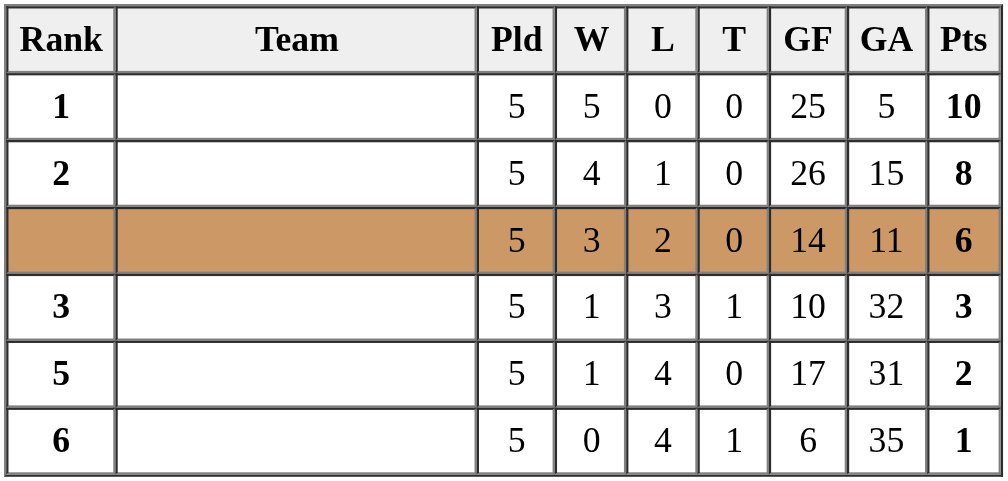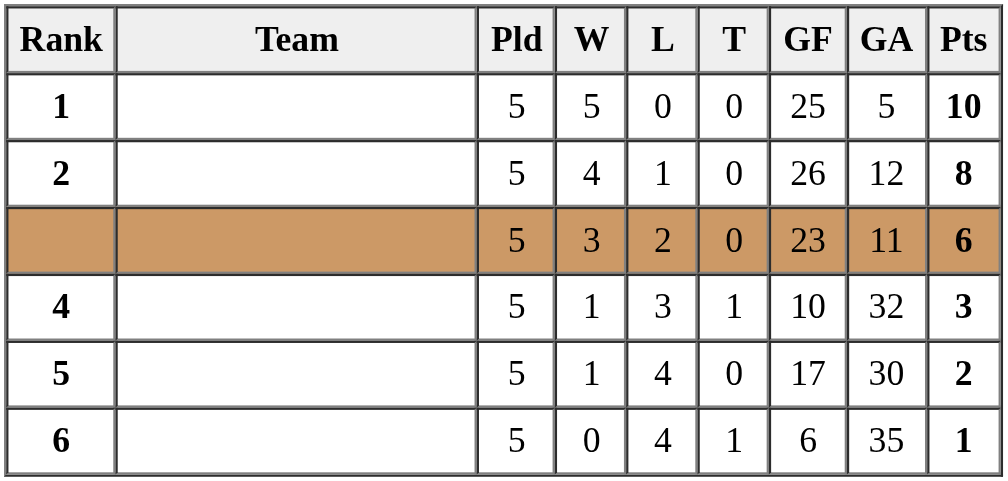(886, 172) 15 -> (886, 172) 12
(808, 239) 14 -> (808, 239) 23
(61, 306) 3 -> (61, 306) 4
(886, 373) 31 -> (886, 373) 30
